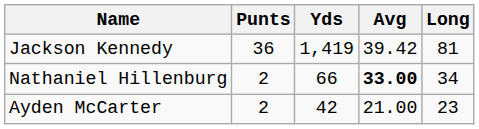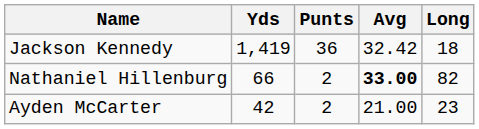columns swapped: (263, 20) <-> (327, 20)
(390, 49) 39.42 -> (390, 49) 32.42
(448, 49) 81 -> (448, 49) 18
(448, 79) 34 -> (448, 79) 82
